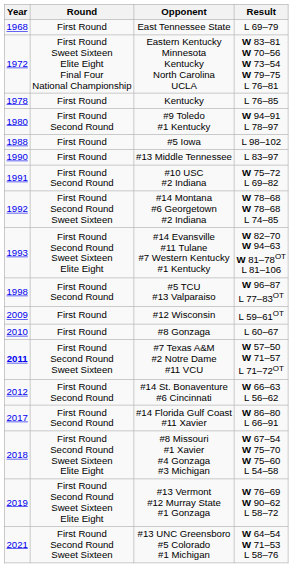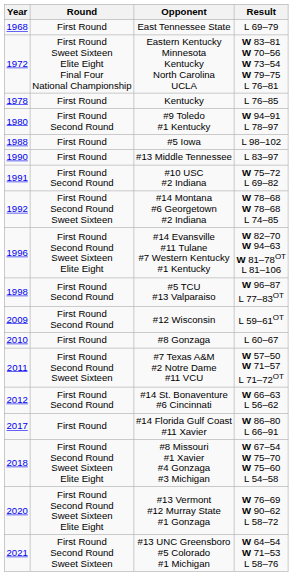(17, 253) 1993 -> (17, 253) 1996
(82, 315) First Round -> (82, 319) First Round Second Round
(17, 359) bold -> (17, 367) normal
(82, 418) First Round Second Round -> (82, 426) First Round
(17, 502) 2019 -> (17, 510) 2020
